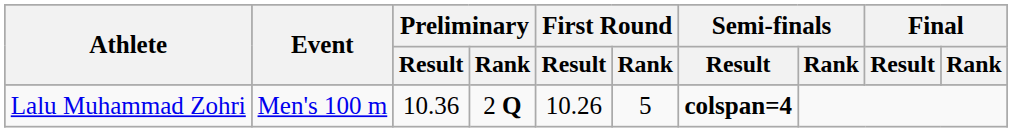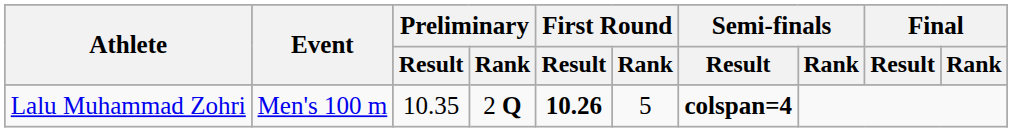(431, 105) 10.36 -> (431, 105) 10.35
(574, 105) normal -> (574, 105) bold
